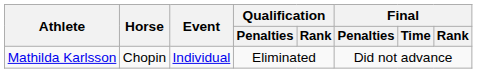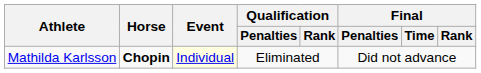(144, 58) normal -> (146, 58) bold
(201, 58) no background -> (205, 58) lightyellow background
